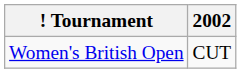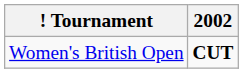(212, 52) normal -> (213, 52) bold
